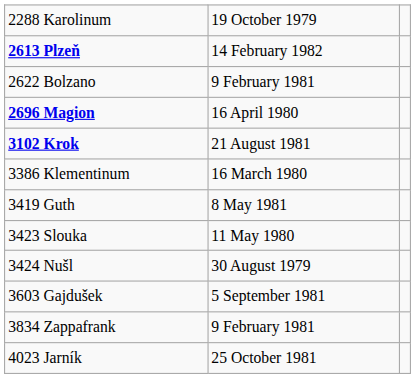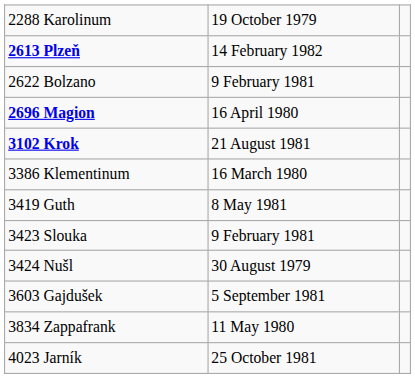(253, 235) 11 May 1980 -> (263, 235) 9 February 1981
(263, 327) 9 February 1981 -> (253, 327) 11 May 1980
